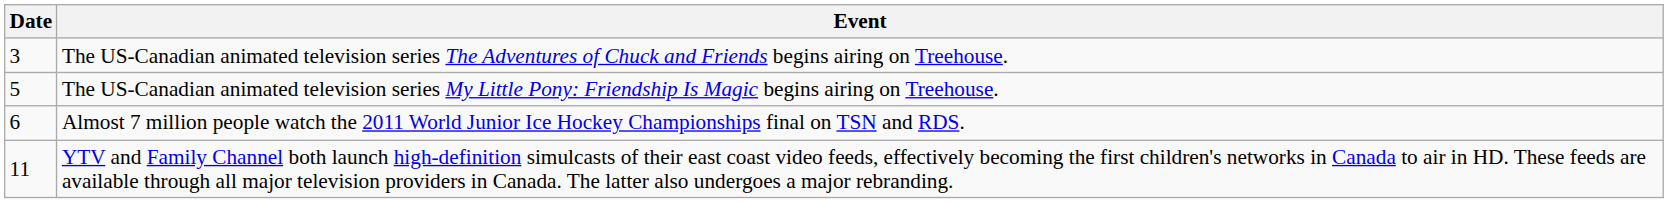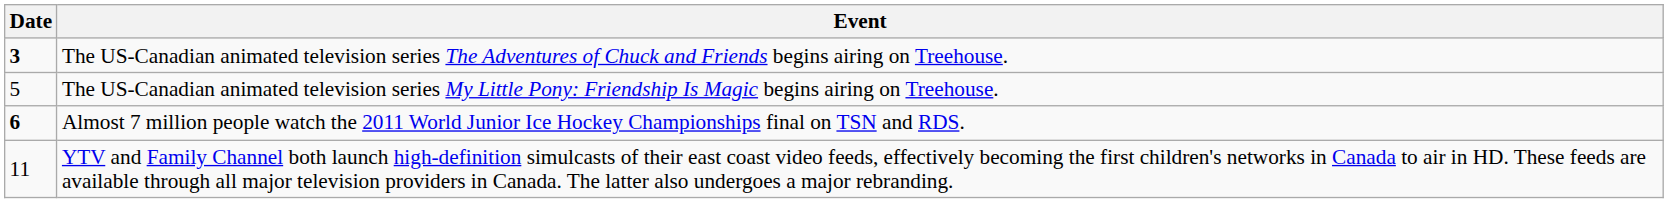(15, 55) normal -> (15, 55) bold
(15, 122) normal -> (15, 122) bold
